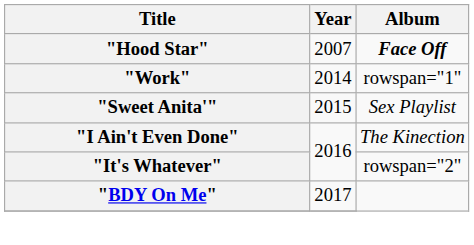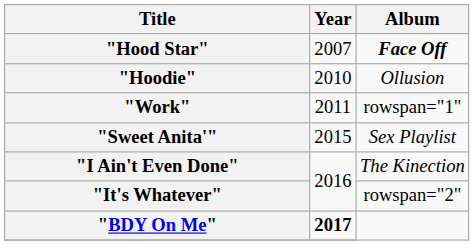+ row: (157, 78)
(333, 78) 2014 -> (333, 107) 2011
(333, 195) normal -> (333, 225) bold
